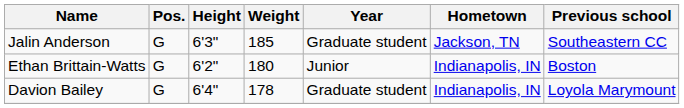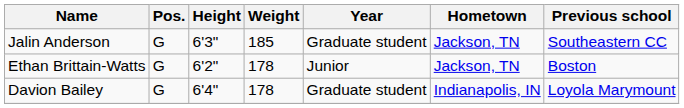(261, 66) 180 -> (261, 66) 178
(487, 66) Indianapolis, IN -> (477, 66) Jackson, TN
